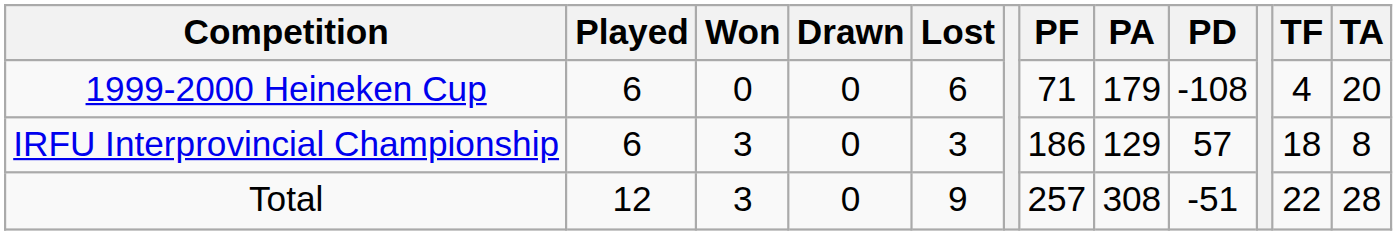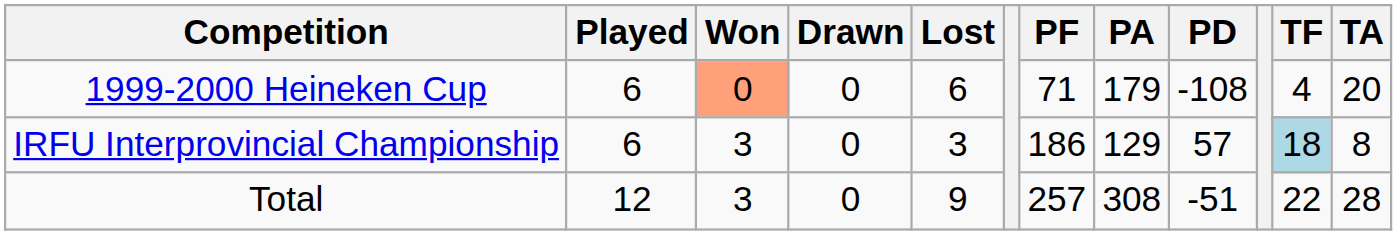(743, 88) no background -> (743, 88) lightsalmon background
(1302, 144) no background -> (1302, 144) lightblue background
